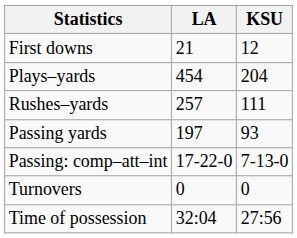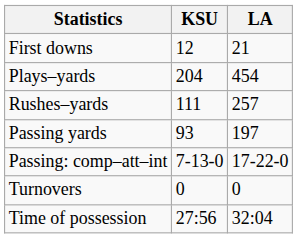columns swapped: (204, 19) <-> (265, 19)
